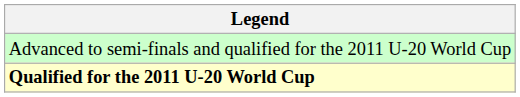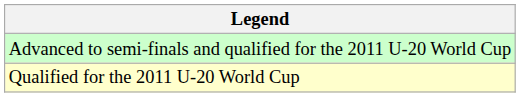(162, 77) bold -> (154, 77) normal
